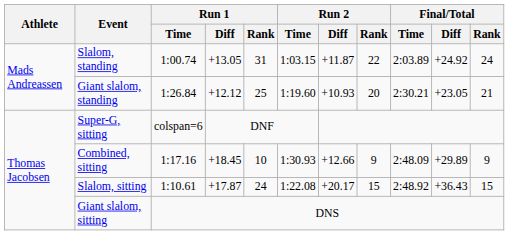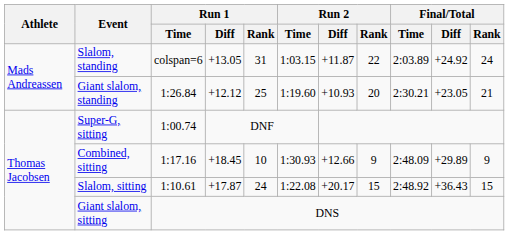(178, 60) 1:00.74 -> (178, 60) colspan=6
(178, 127) colspan=6 -> (178, 127) 1:00.74
